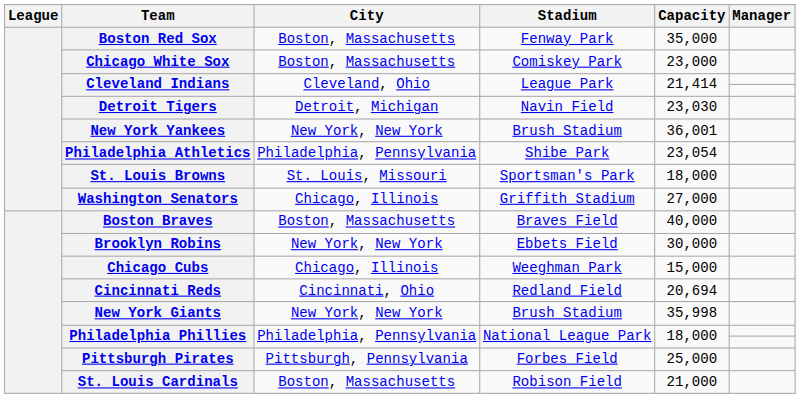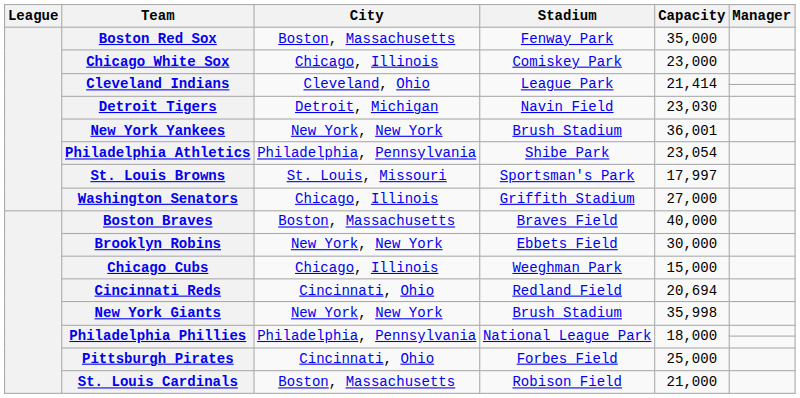(367, 62) Boston, Massachusetts -> (367, 62) Chicago, Illinois
(692, 176) 18,000 -> (692, 176) 17,997
(367, 359) Pittsburgh, Pennsylvania -> (367, 359) Cincinnati, Ohio
